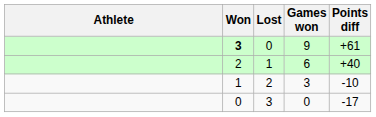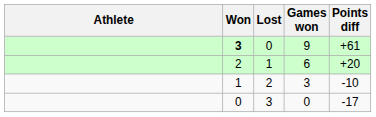(350, 64) +40 -> (350, 64) +20
